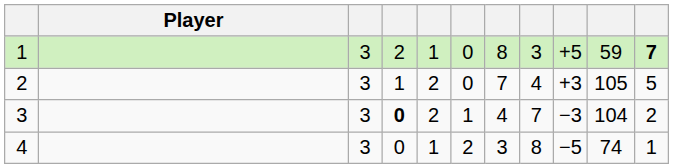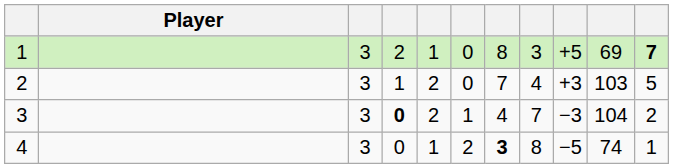(611, 52) 59 -> (611, 52) 69
(611, 83) 105 -> (611, 83) 103
(502, 147) normal -> (502, 147) bold
